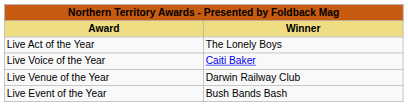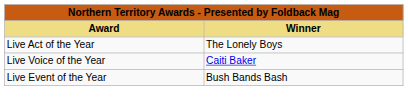- row: (58, 77)
